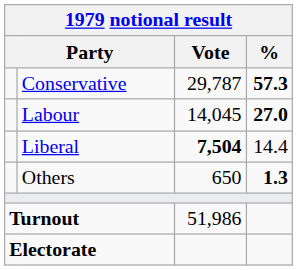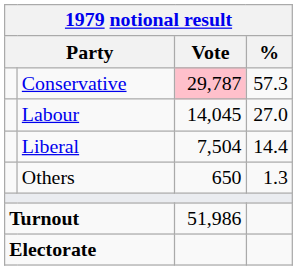(214, 83) no background -> (214, 83) pink background
(271, 83) bold -> (271, 83) normal
(271, 114) bold -> (271, 114) normal
(219, 146) bold -> (219, 146) normal
(275, 177) bold -> (275, 177) normal
